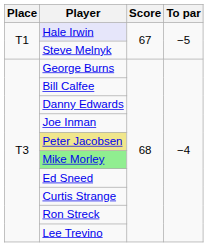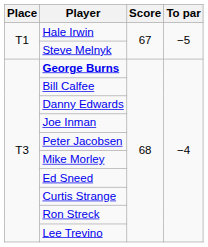(68, 31) lavender background -> (68, 31) no background
(78, 68) normal -> (81, 68) bold
(82, 141) khaki background -> (82, 141) no background
(73, 159) lightgreen background -> (73, 159) no background
